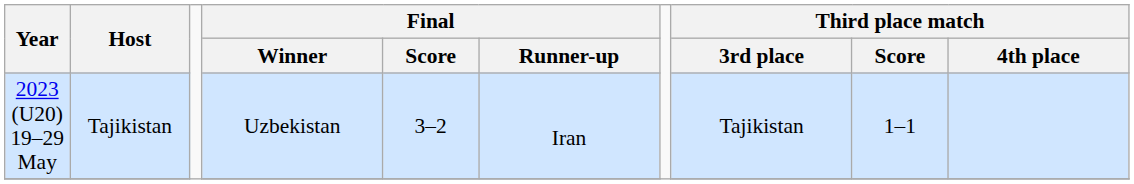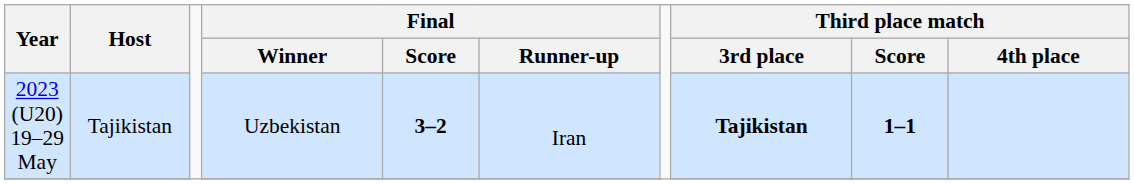(431, 125) normal -> (431, 125) bold
(762, 125) normal -> (762, 125) bold
(900, 125) normal -> (900, 125) bold
